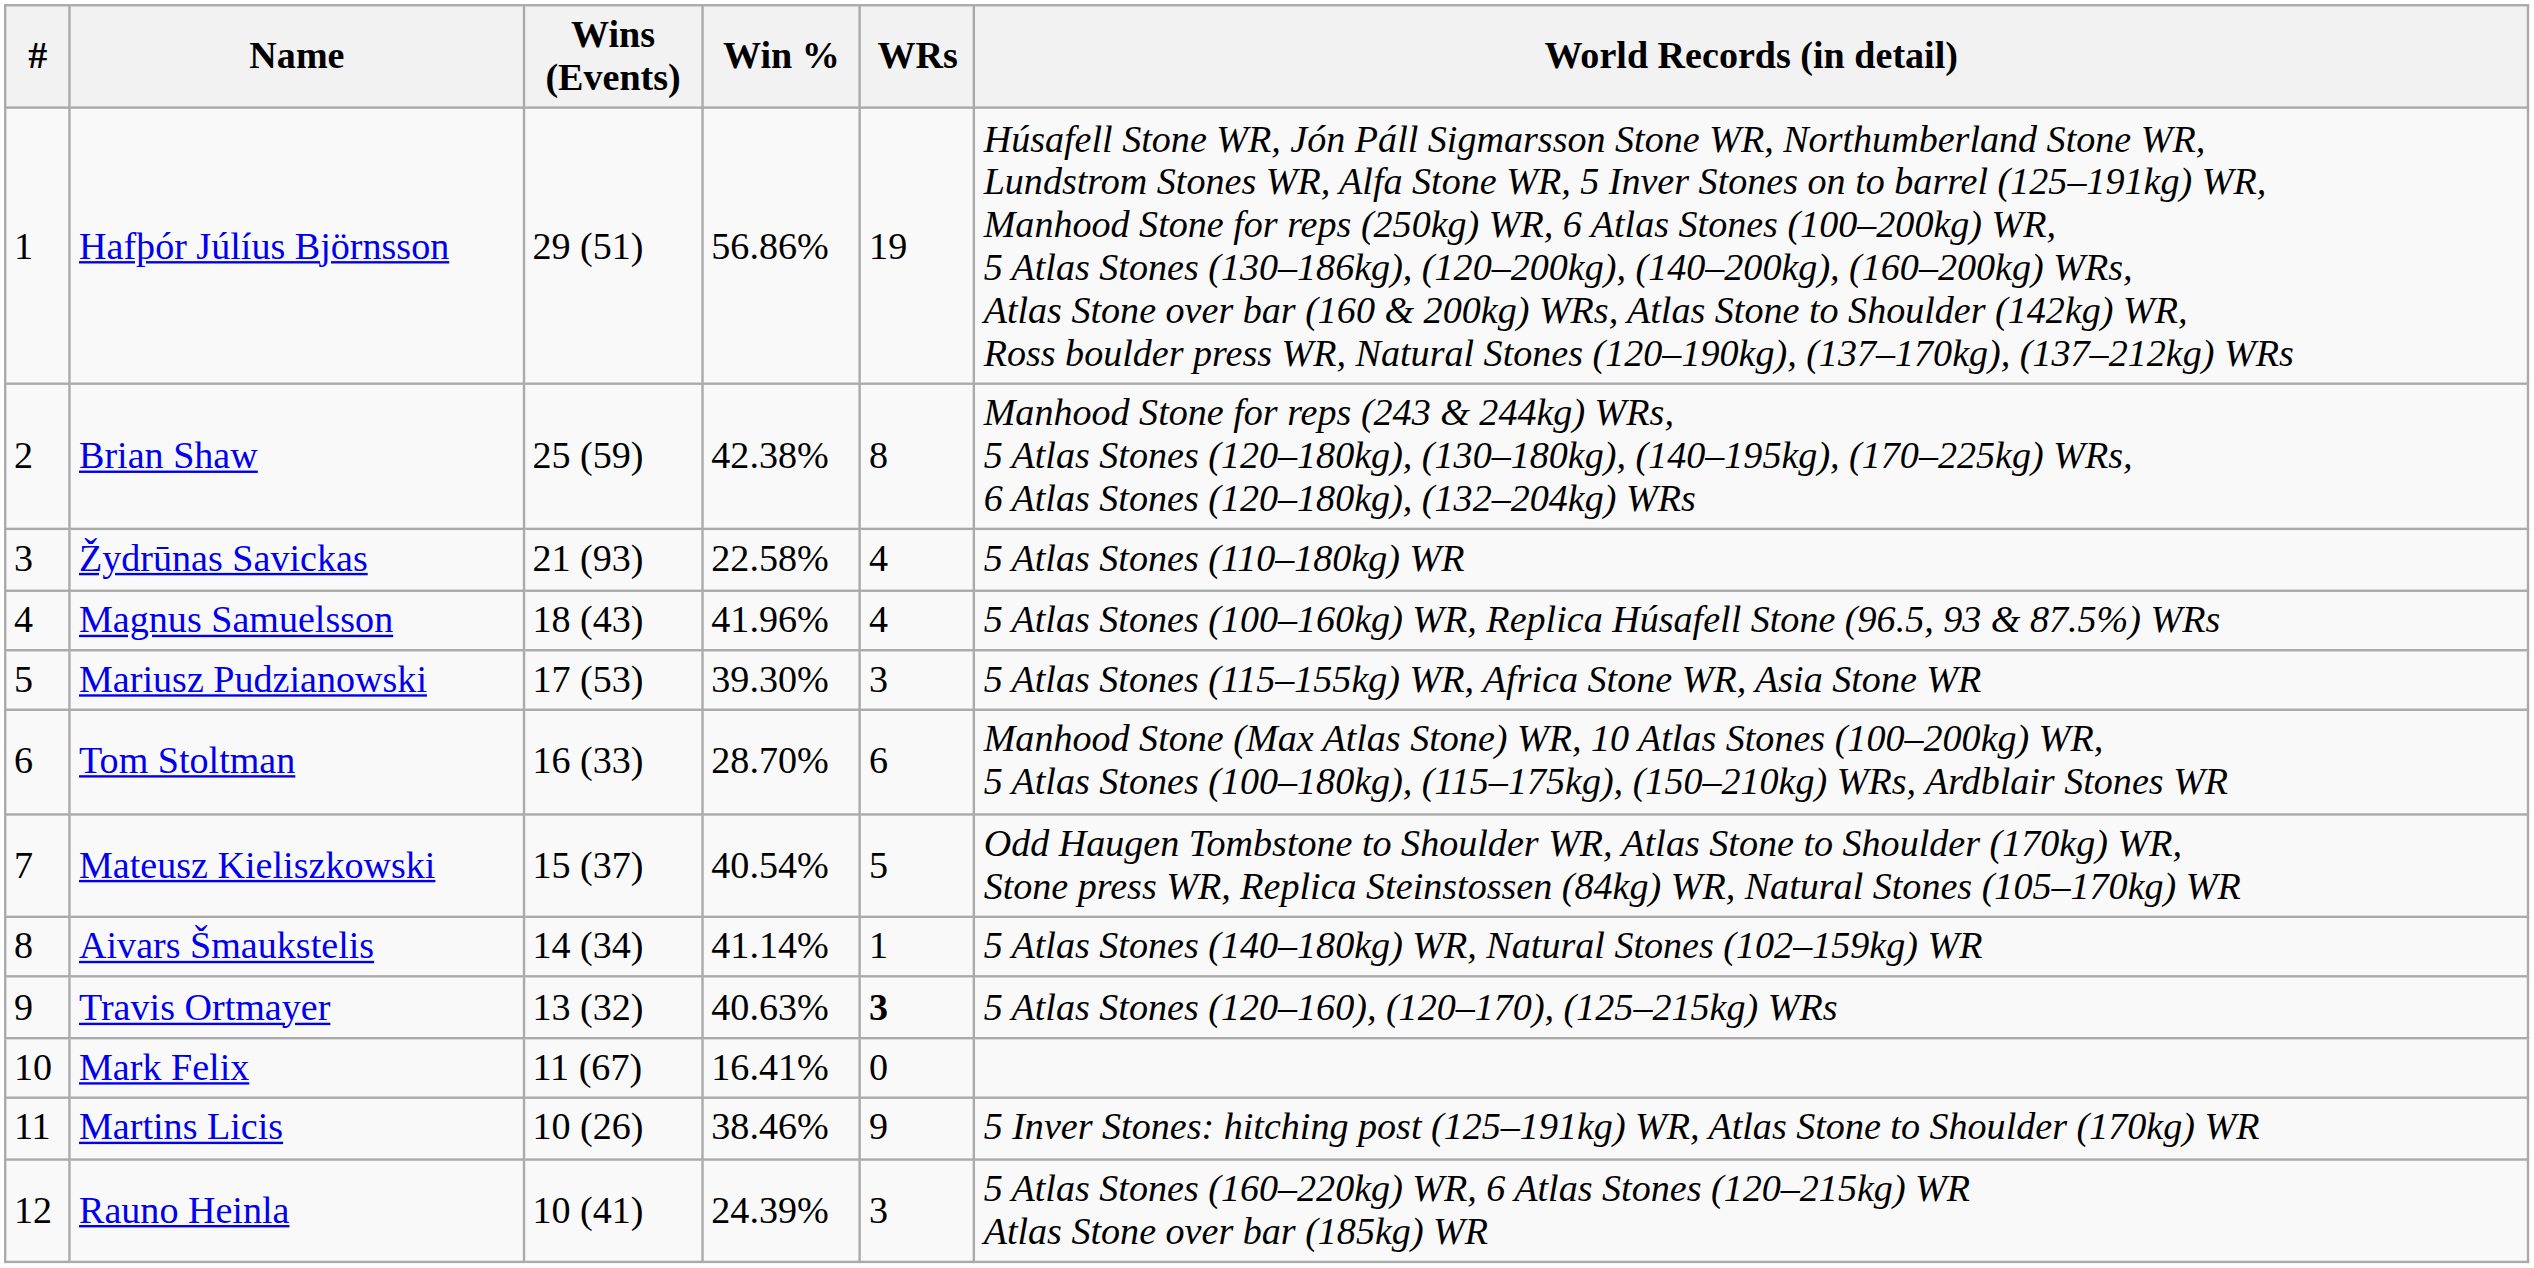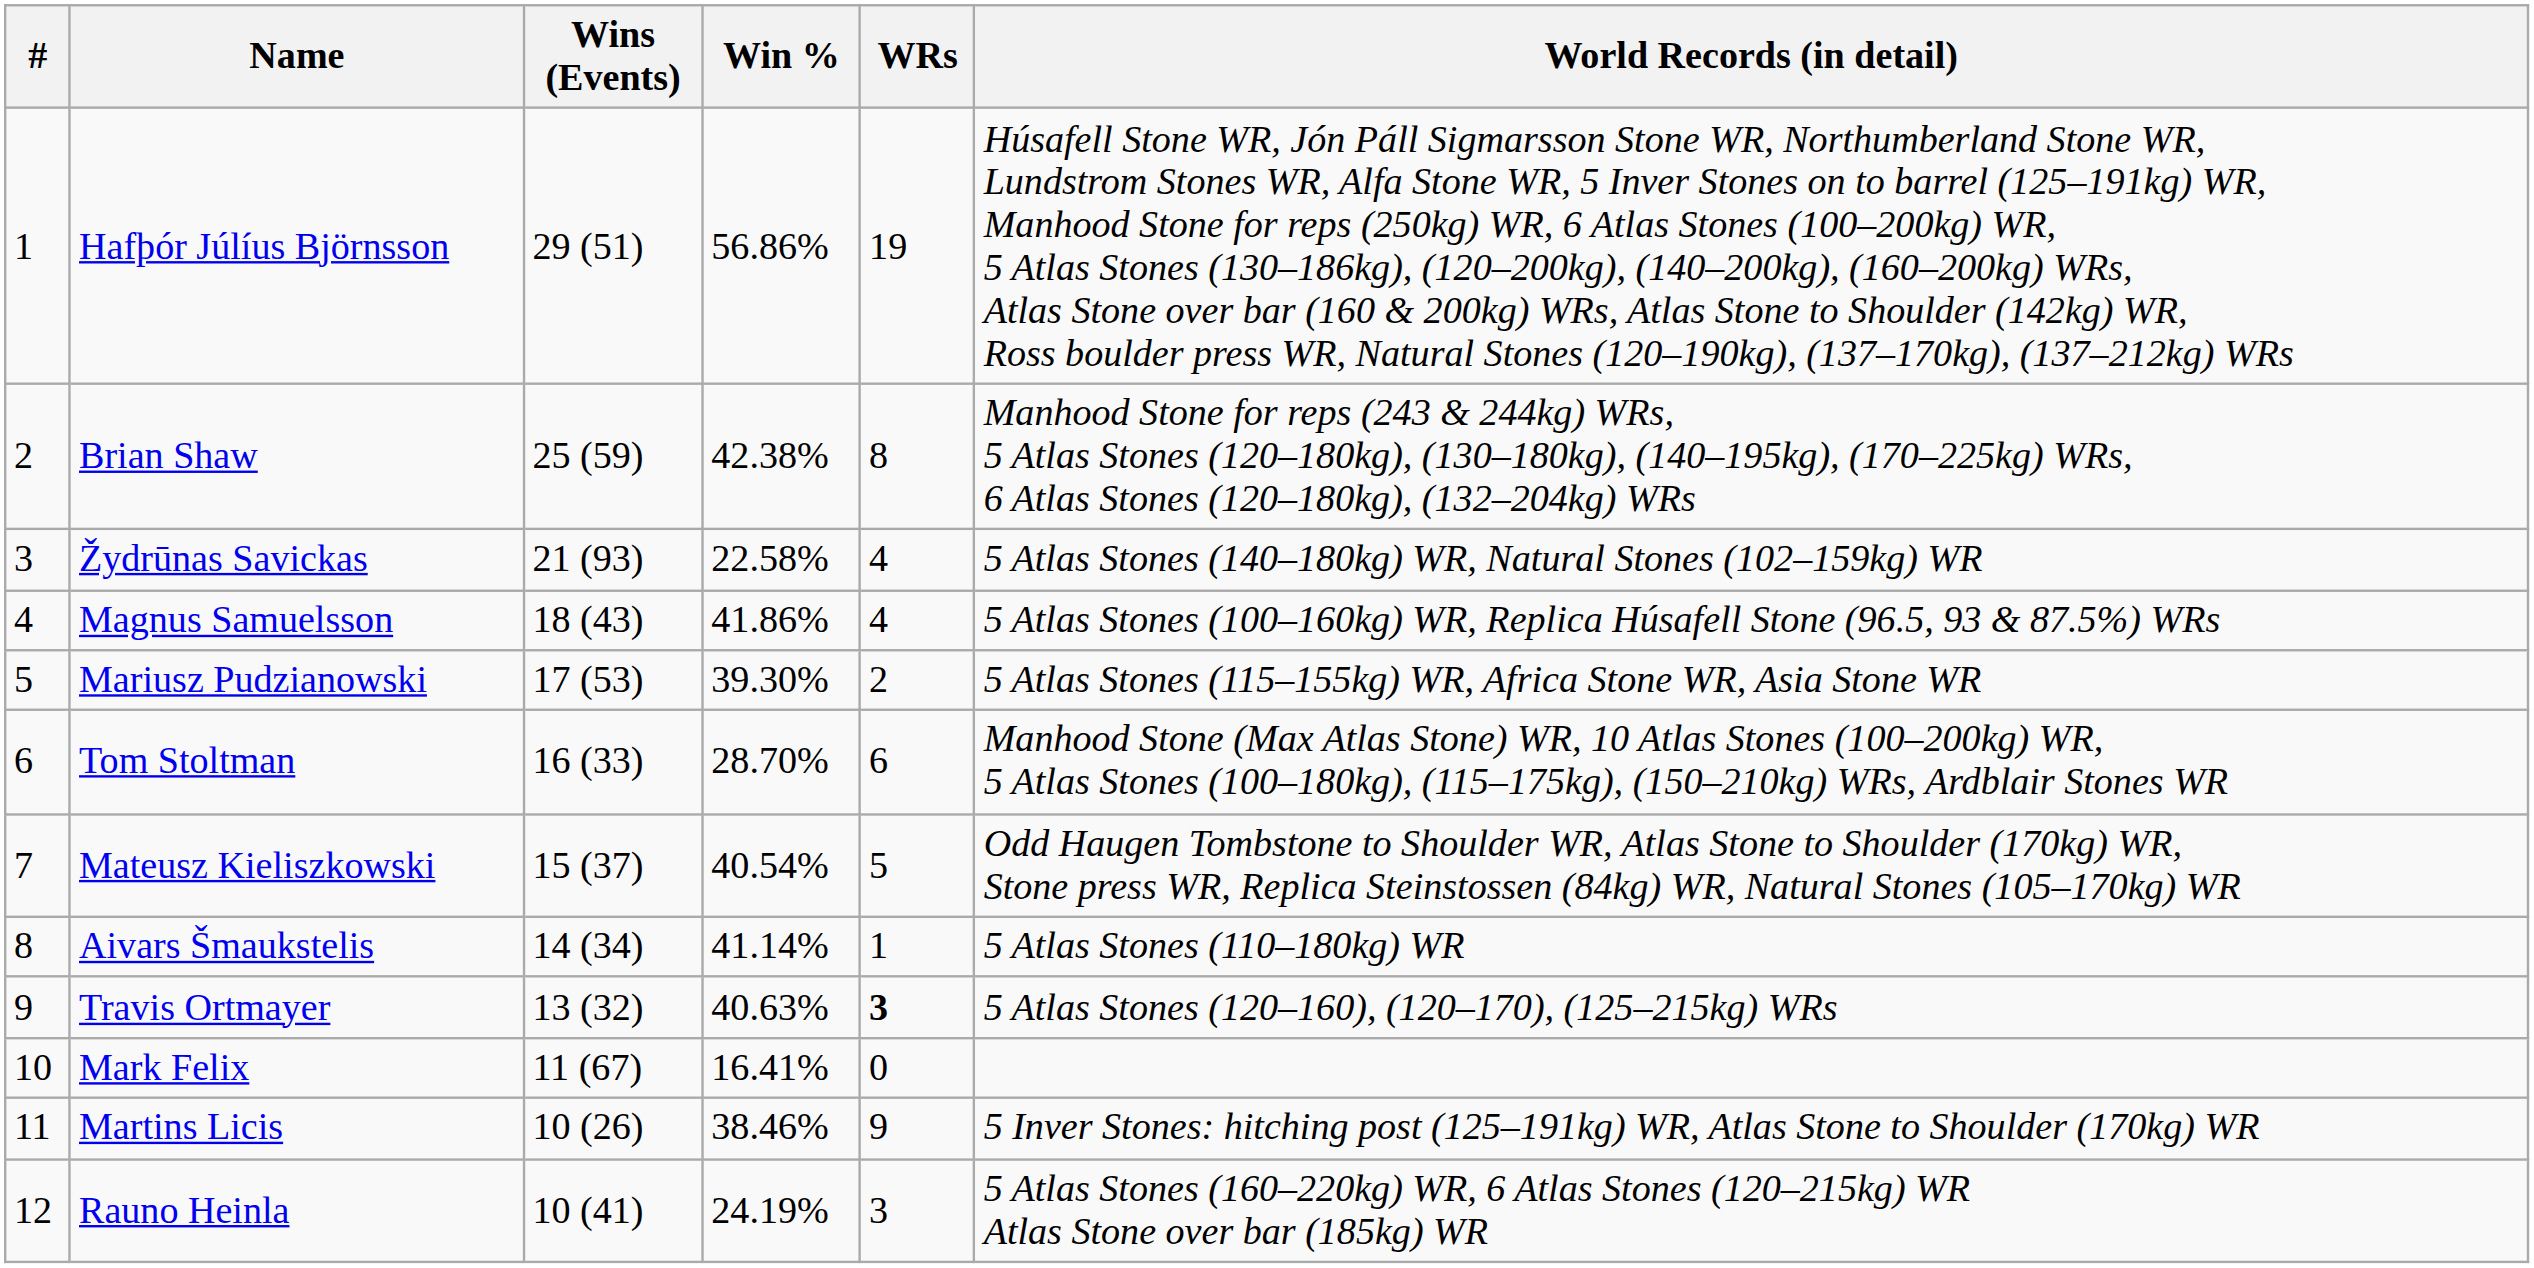(1224, 558) 5 Atlas Stones (110–180kg) WR -> (1483, 558) 5 Atlas Stones (140–180kg) WR, Natural Stones (102–159kg) WR
(770, 619) 41.96% -> (770, 619) 41.86%
(879, 679) 3 -> (879, 679) 2
(1483, 946) 5 Atlas Stones (140–180kg) WR, Natural Stones (102–159kg) WR -> (1224, 946) 5 Atlas Stones (110–180kg) WR
(770, 1209) 24.39% -> (770, 1209) 24.19%
